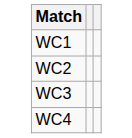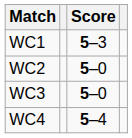+ column: (93, 17)
